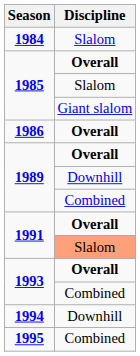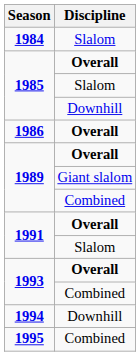(95, 108) Giant slalom -> (95, 108) Downhill
(95, 177) Downhill -> (95, 177) Giant slalom
(95, 246) lightsalmon background -> (95, 246) no background
